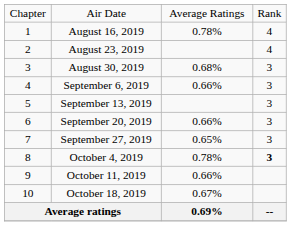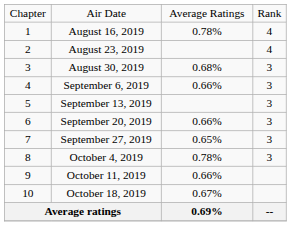(269, 157) bold -> (269, 157) normal
